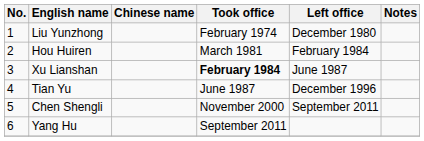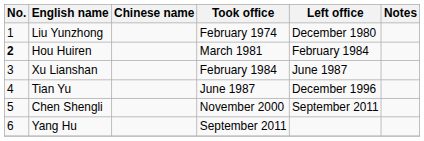(10, 51) normal -> (10, 51) bold
(240, 70) bold -> (238, 70) normal
